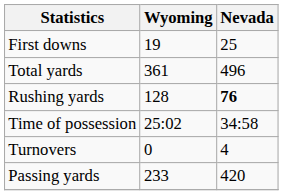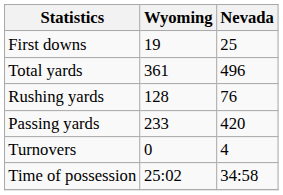(229, 96) bold -> (229, 96) normal
rows swapped: (54, 176) <-> (72, 123)
